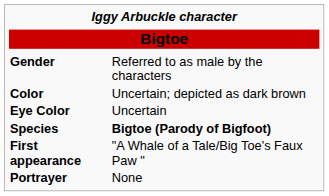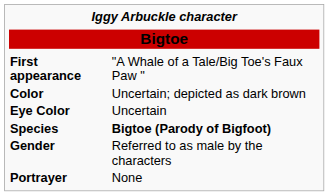(32, 61) Gender -> (46, 69) First appearance
(187, 69) Referred to as male by the characters -> (207, 69) "A Whale of a Tale/Big Toe's Faux Paw "
(46, 153) First appearance -> (32, 146) Gender
(207, 153) "A Whale of a Tale/Big Toe's Faux Paw " -> (187, 153) Referred to as male by the characters
